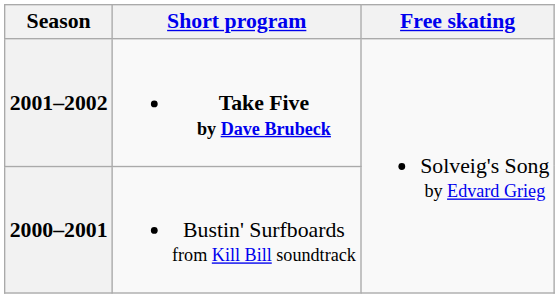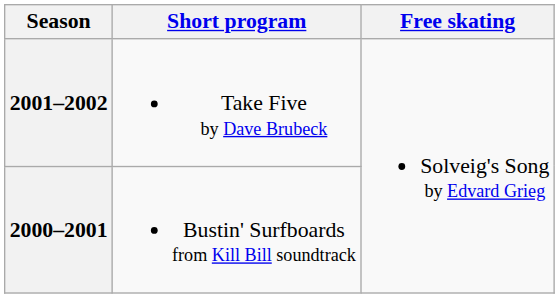(237, 115) bold -> (237, 115) normal
